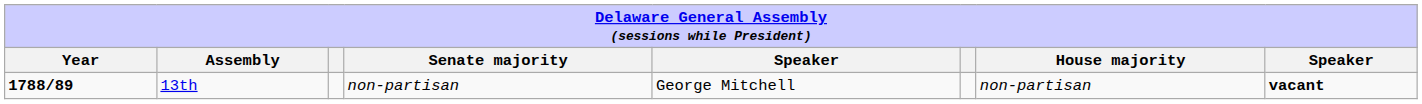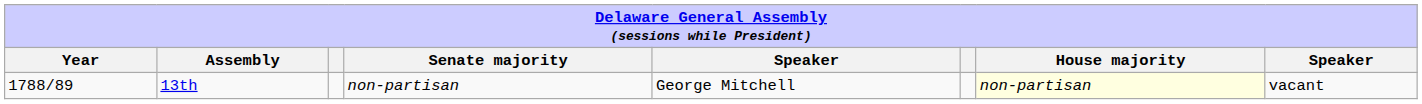(41, 85) bold -> (41, 85) normal
(1036, 85) no background -> (1036, 85) lightyellow background
(1297, 85) bold -> (1297, 85) normal
